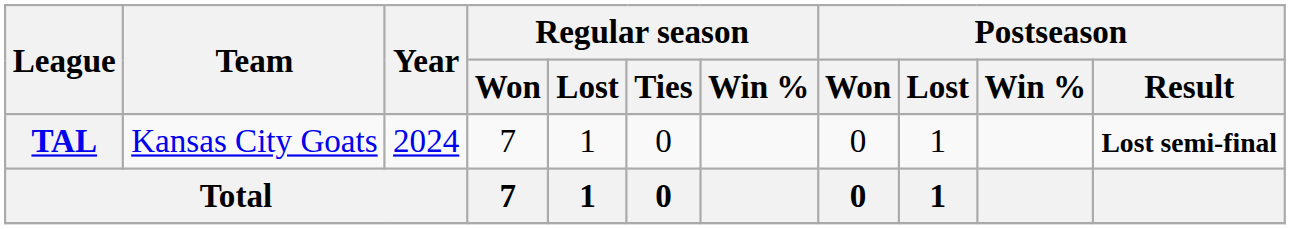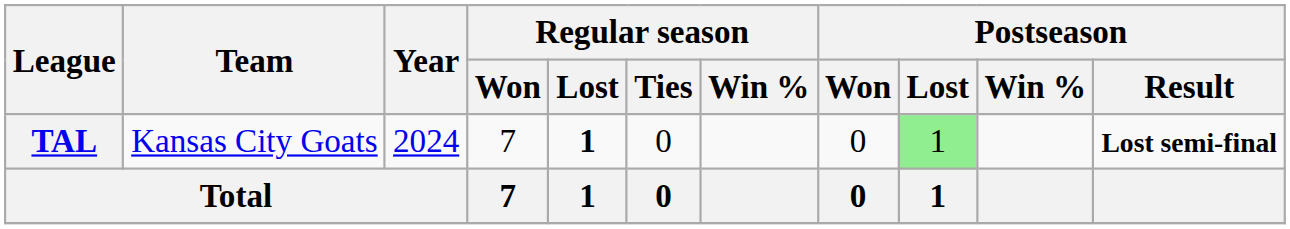(588, 141) normal -> (588, 141) bold
(938, 141) no background -> (938, 141) lightgreen background
